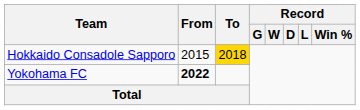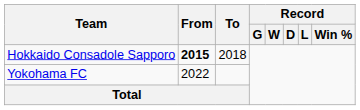(195, 54) normal -> (195, 54) bold
(233, 54) gold background -> (233, 54) no background
(195, 74) bold -> (195, 74) normal
